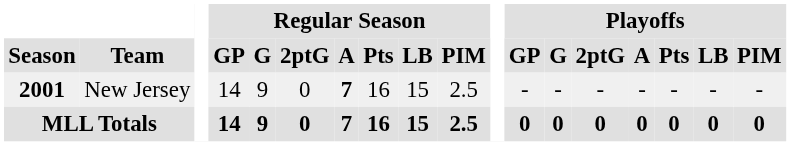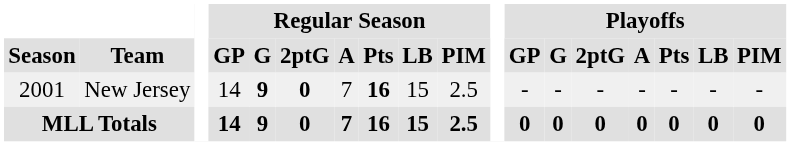(42, 89) bold -> (42, 89) normal
(262, 89) normal -> (262, 89) bold
(305, 89) normal -> (305, 89) bold
(346, 89) bold -> (346, 89) normal
(379, 89) normal -> (379, 89) bold
